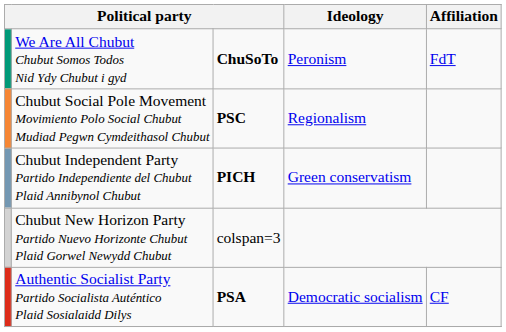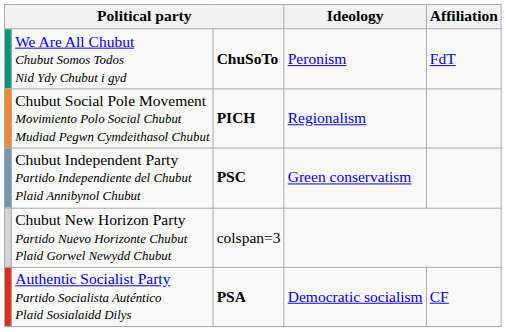(231, 118) PSC -> (236, 118) PICH
(236, 177) PICH -> (231, 177) PSC
